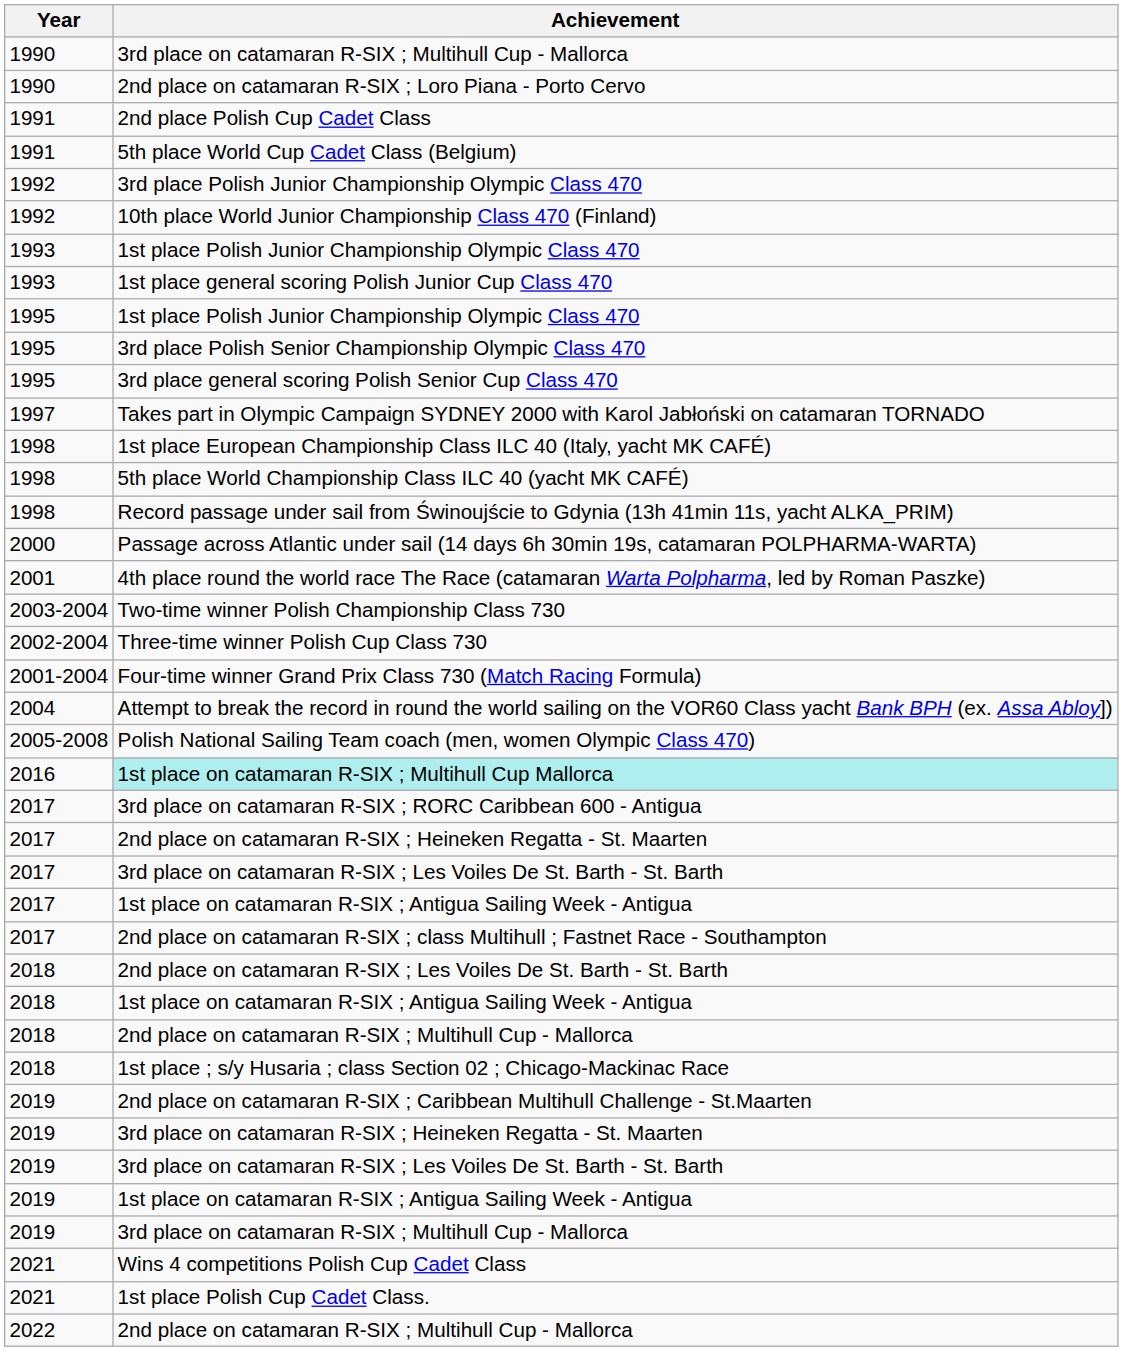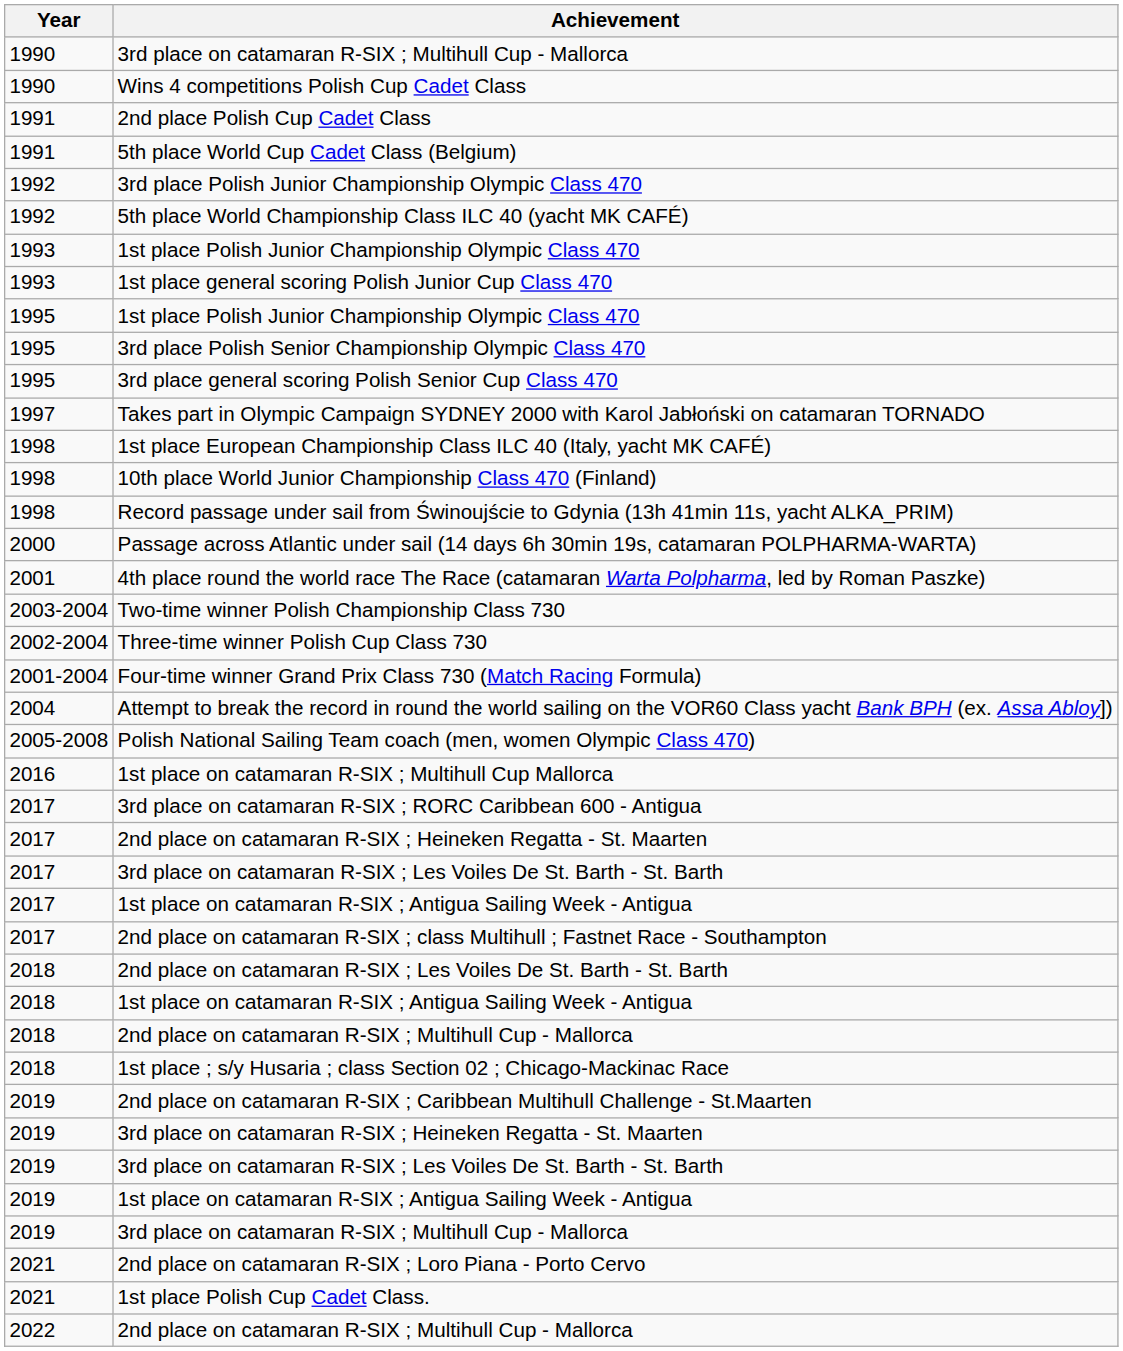(381, 86) 2nd place on catamaran R-SIX ; Loro Piana - Porto Cervo -> (322, 86) Wins 4 competitions Polish Cup Cadet Class
(387, 217) 10th place World Junior Championship Class 470 (Finland) -> (403, 217) 5th place World Championship Class ILC 40 (yacht MK CAFÉ)
(403, 479) 5th place World Championship Class ILC 40 (yacht MK CAFÉ) -> (387, 479) 10th place World Junior Championship Class 470 (Finland)
(365, 773) paleturquoise background -> (365, 773) no background
(322, 1264) Wins 4 competitions Polish Cup Cadet Class -> (381, 1264) 2nd place on catamaran R-SIX ; Loro Piana - Porto Cervo
